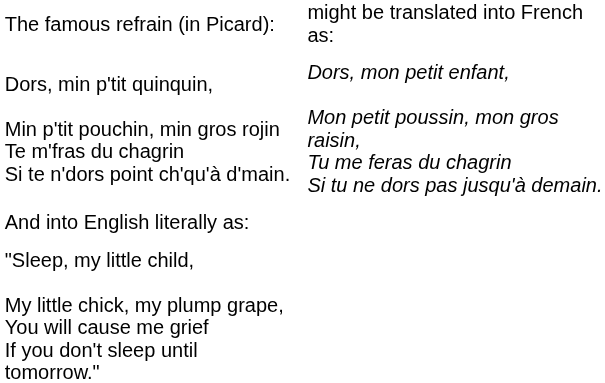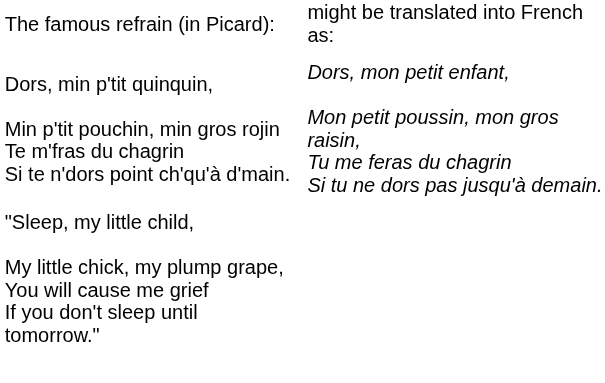- row: (127, 222)
